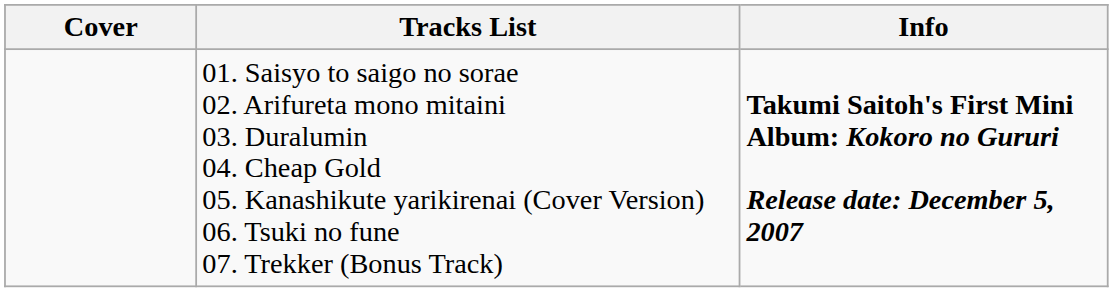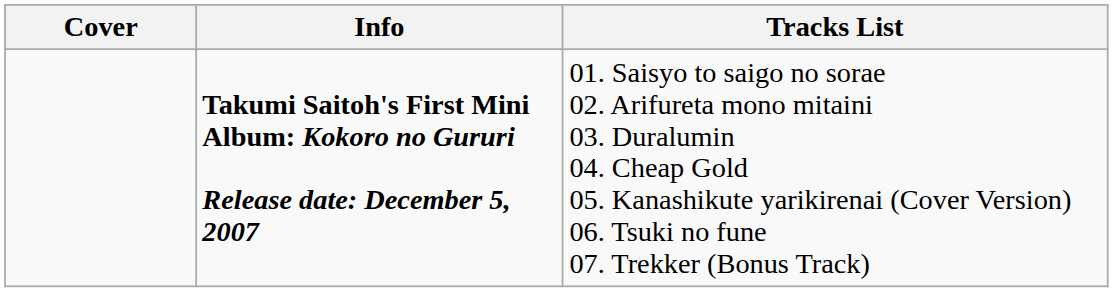columns swapped: (923, 26) <-> (468, 26)
